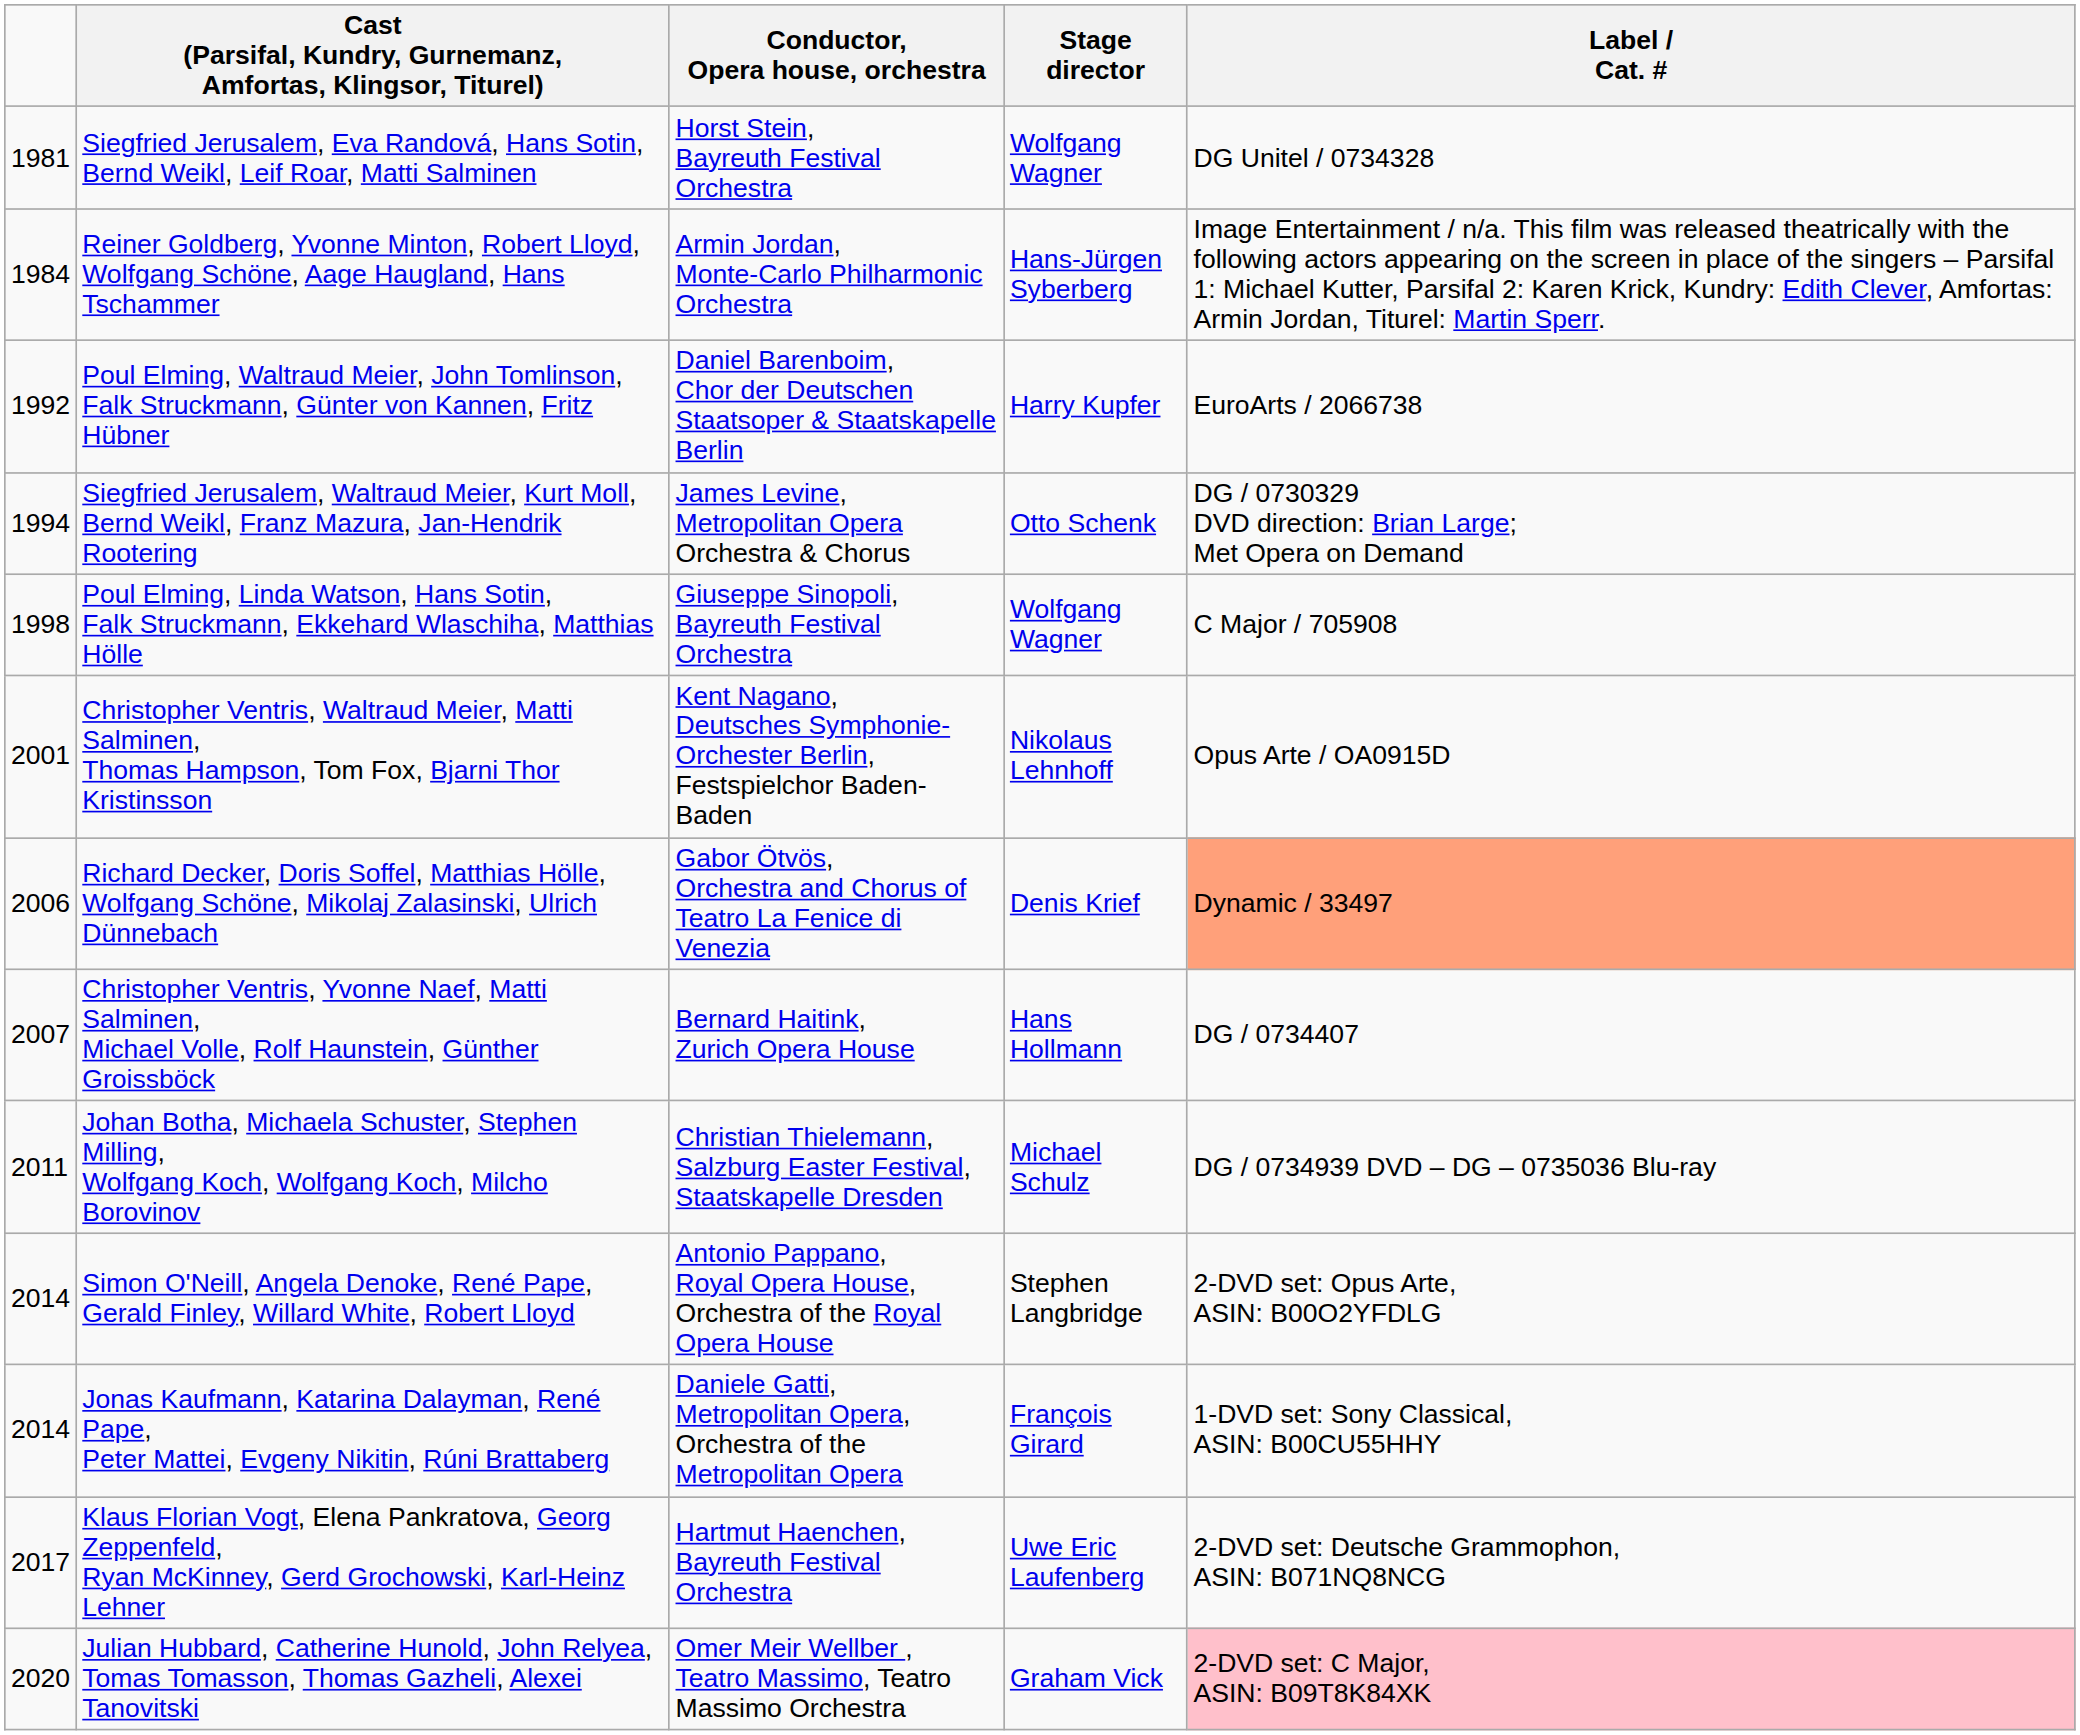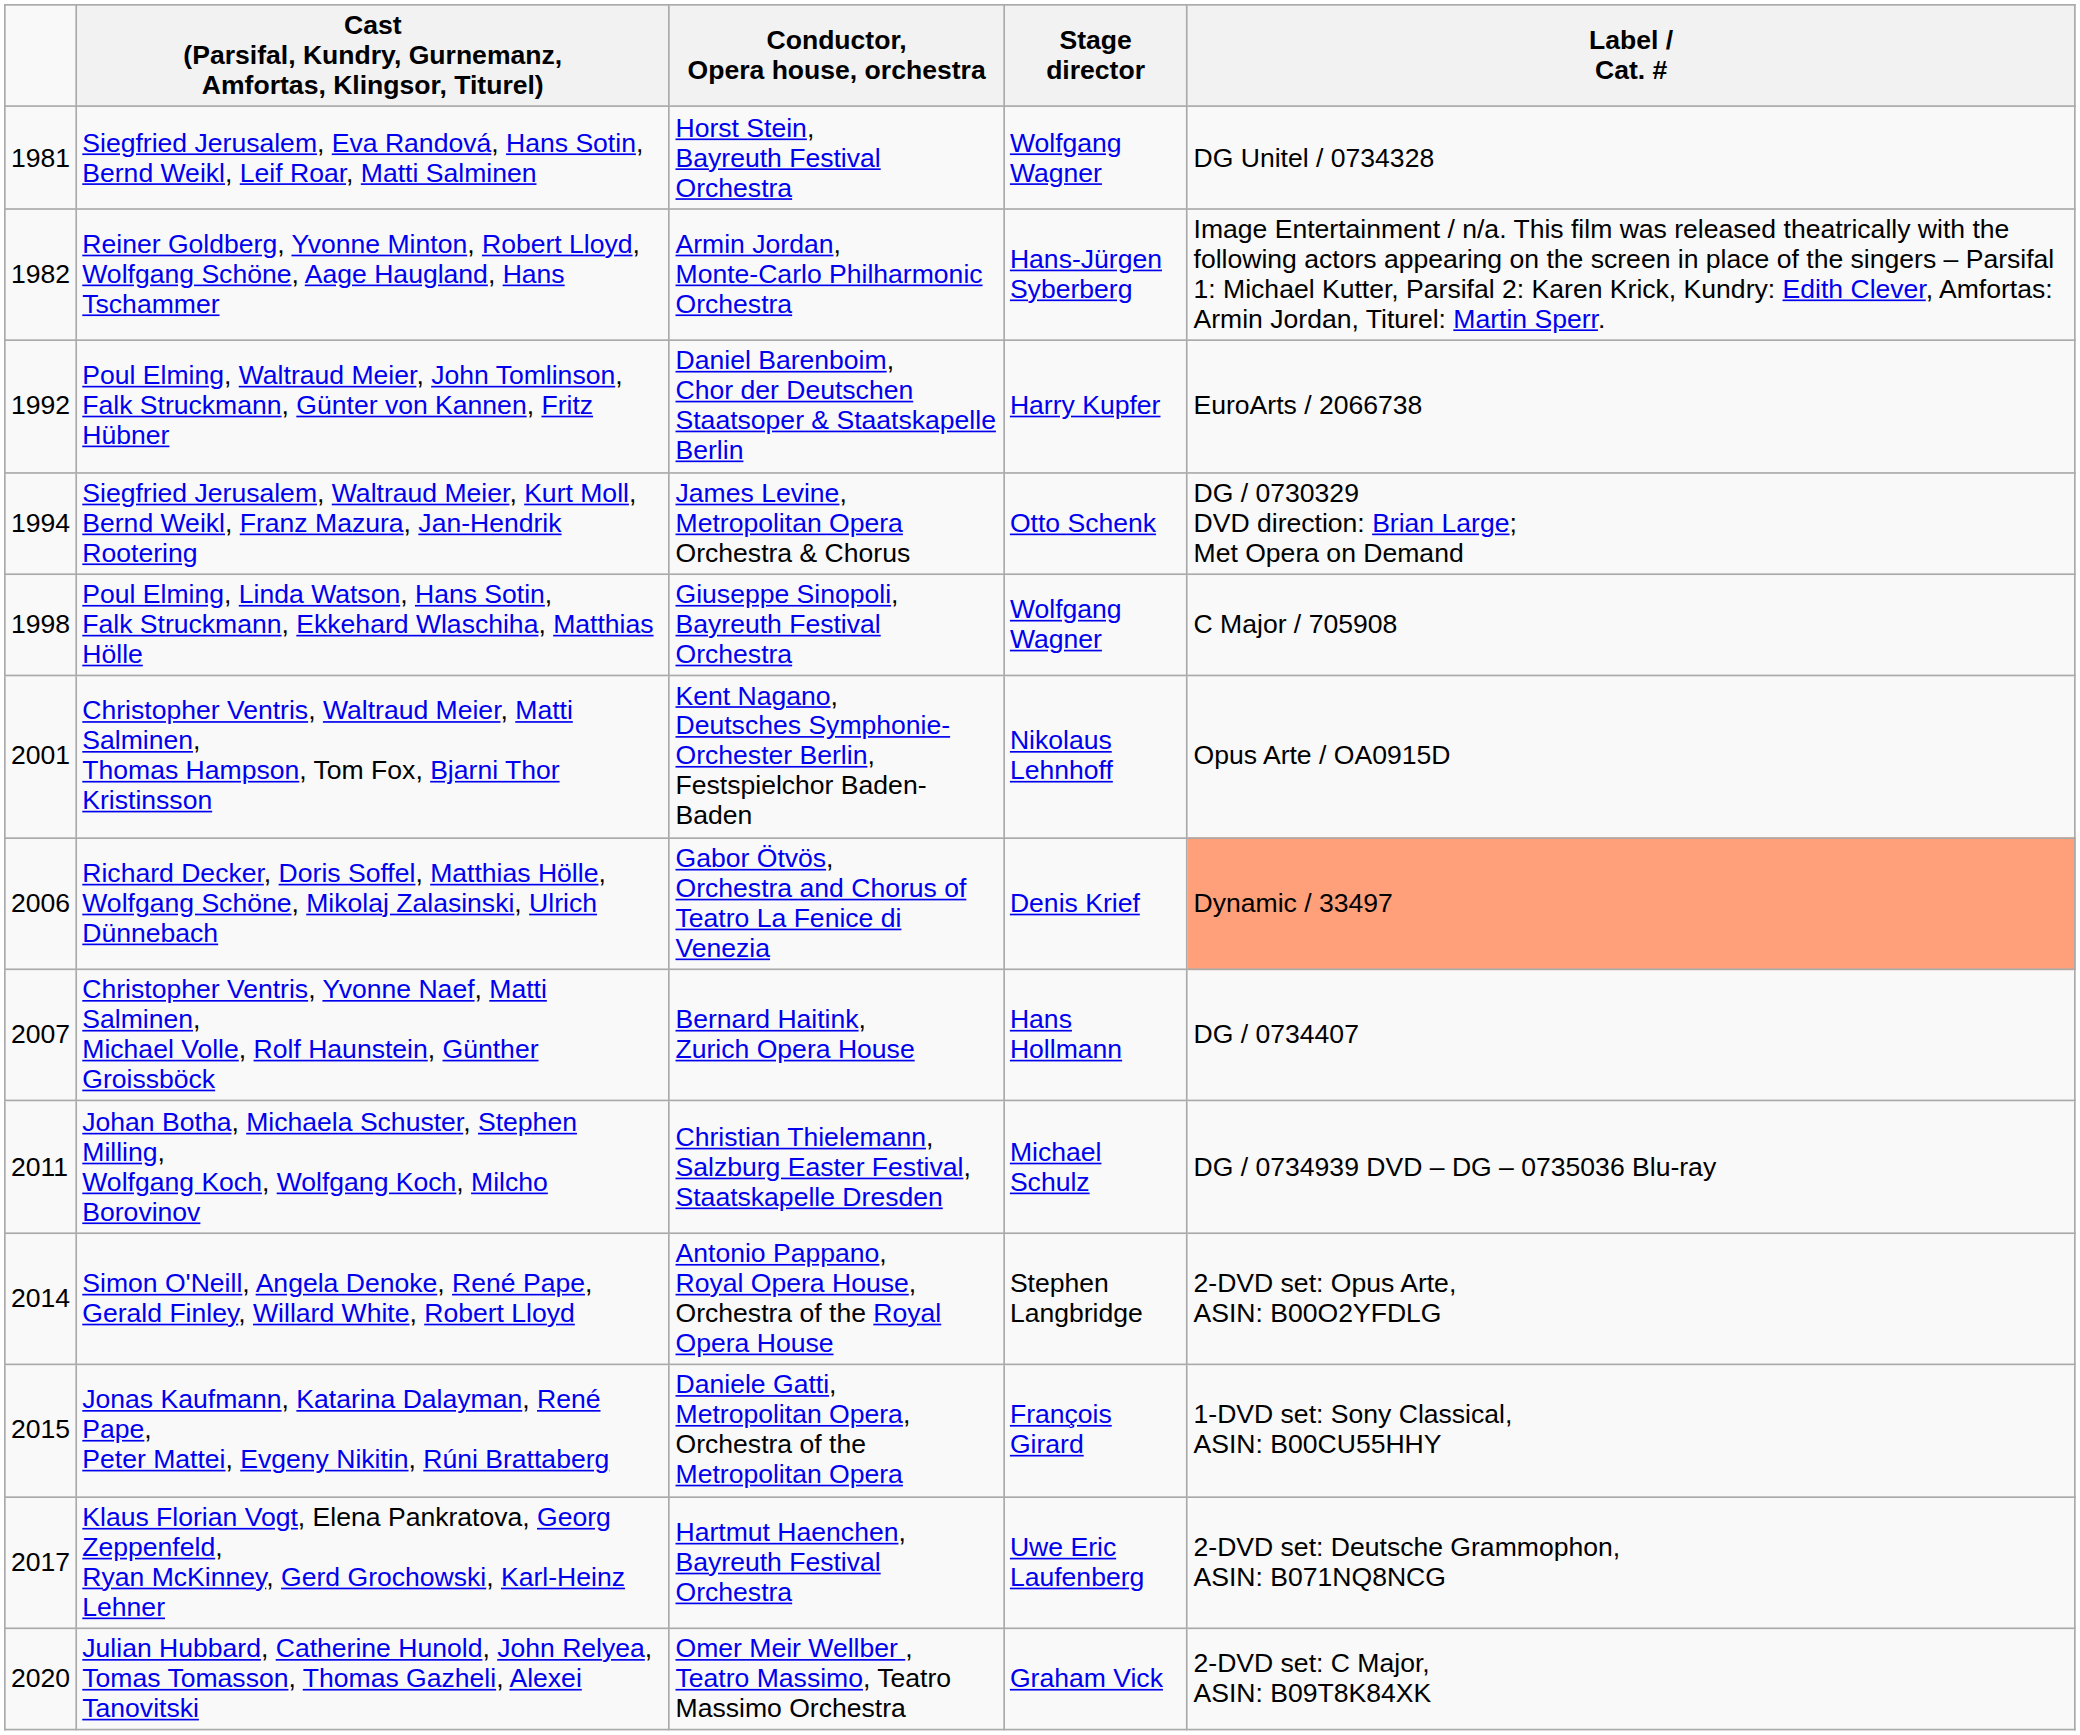(40, 274) 1984 -> (40, 274) 1982
(40, 1430) 2014 -> (40, 1430) 2015
(1312, 1678) pink background -> (1312, 1678) no background
